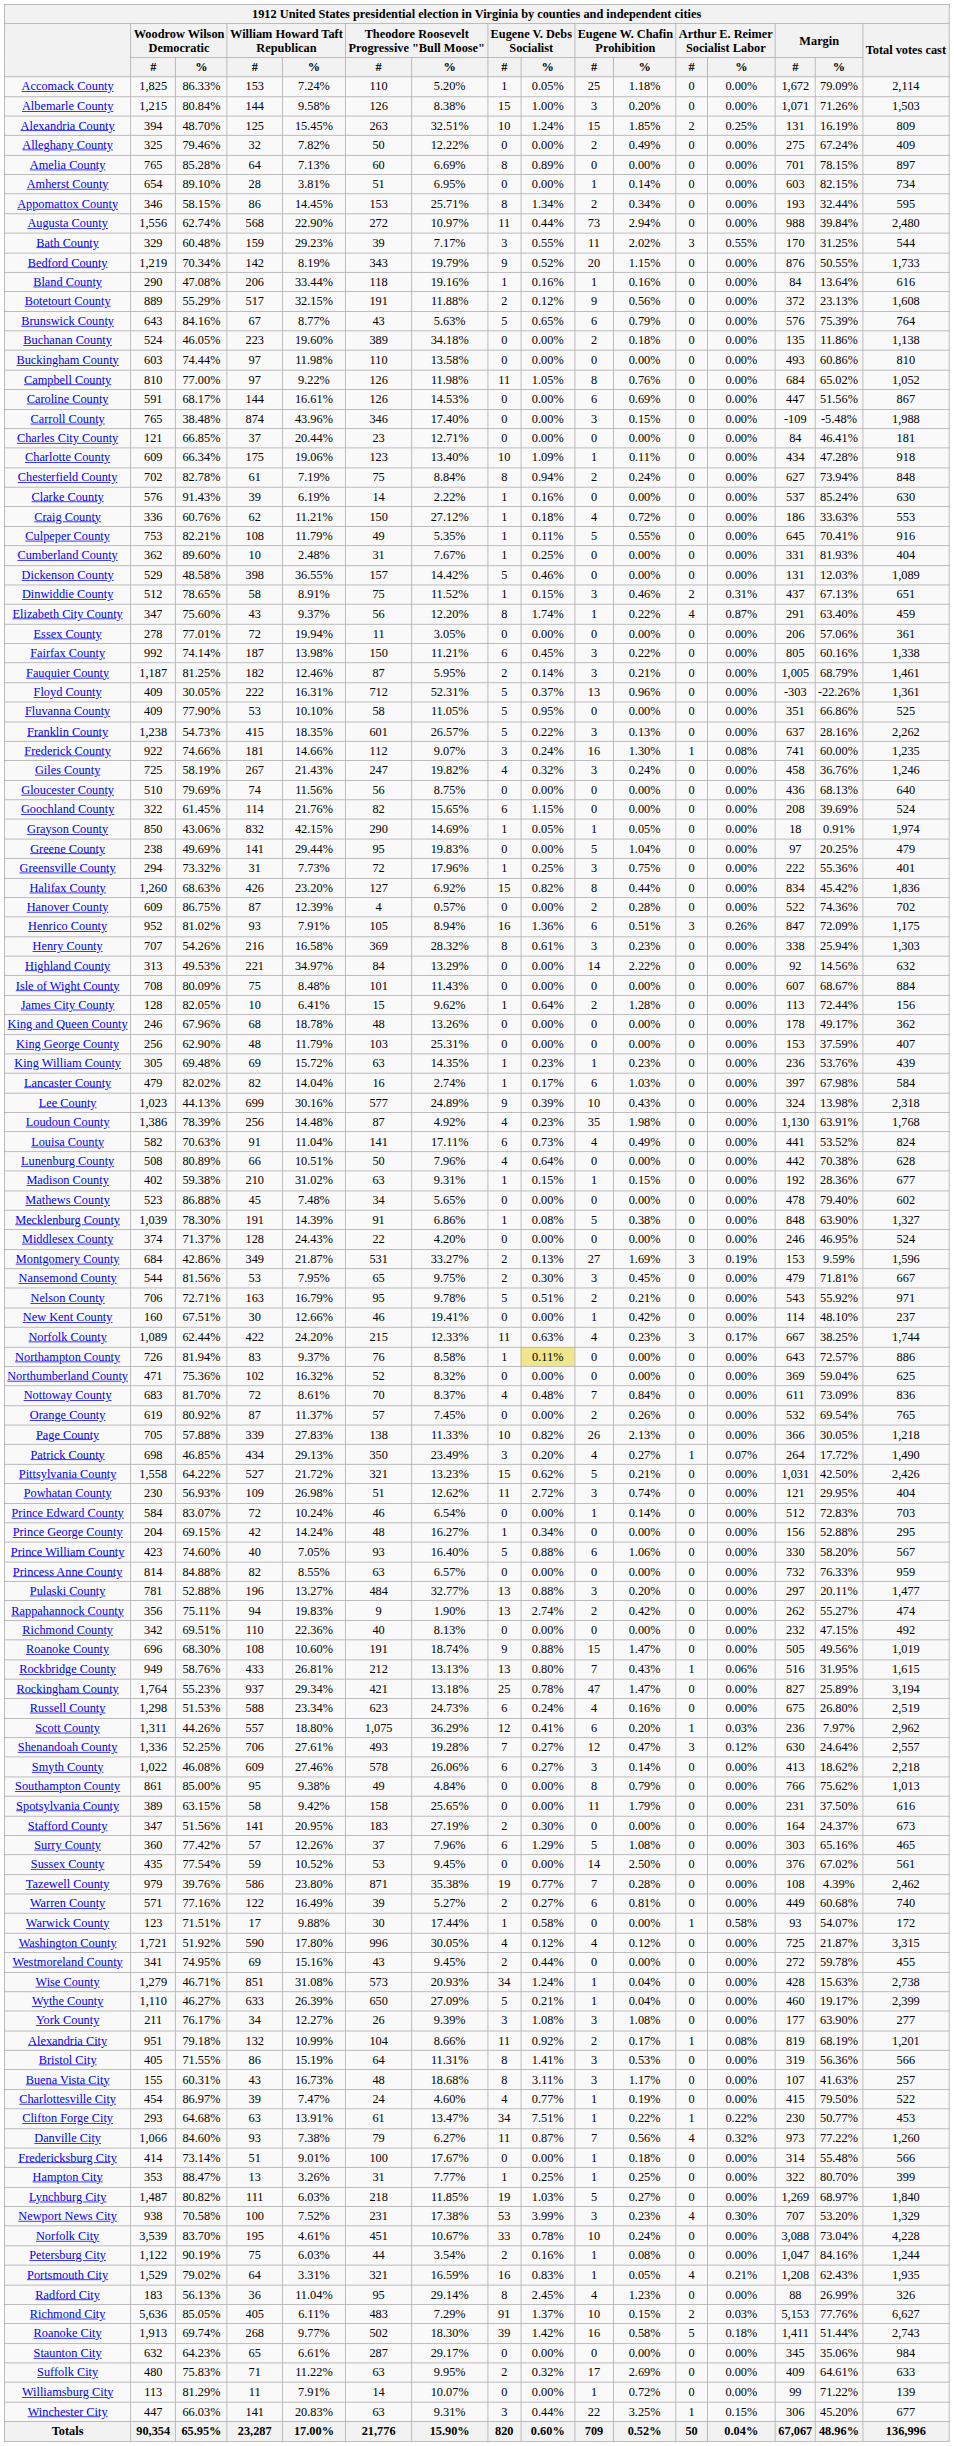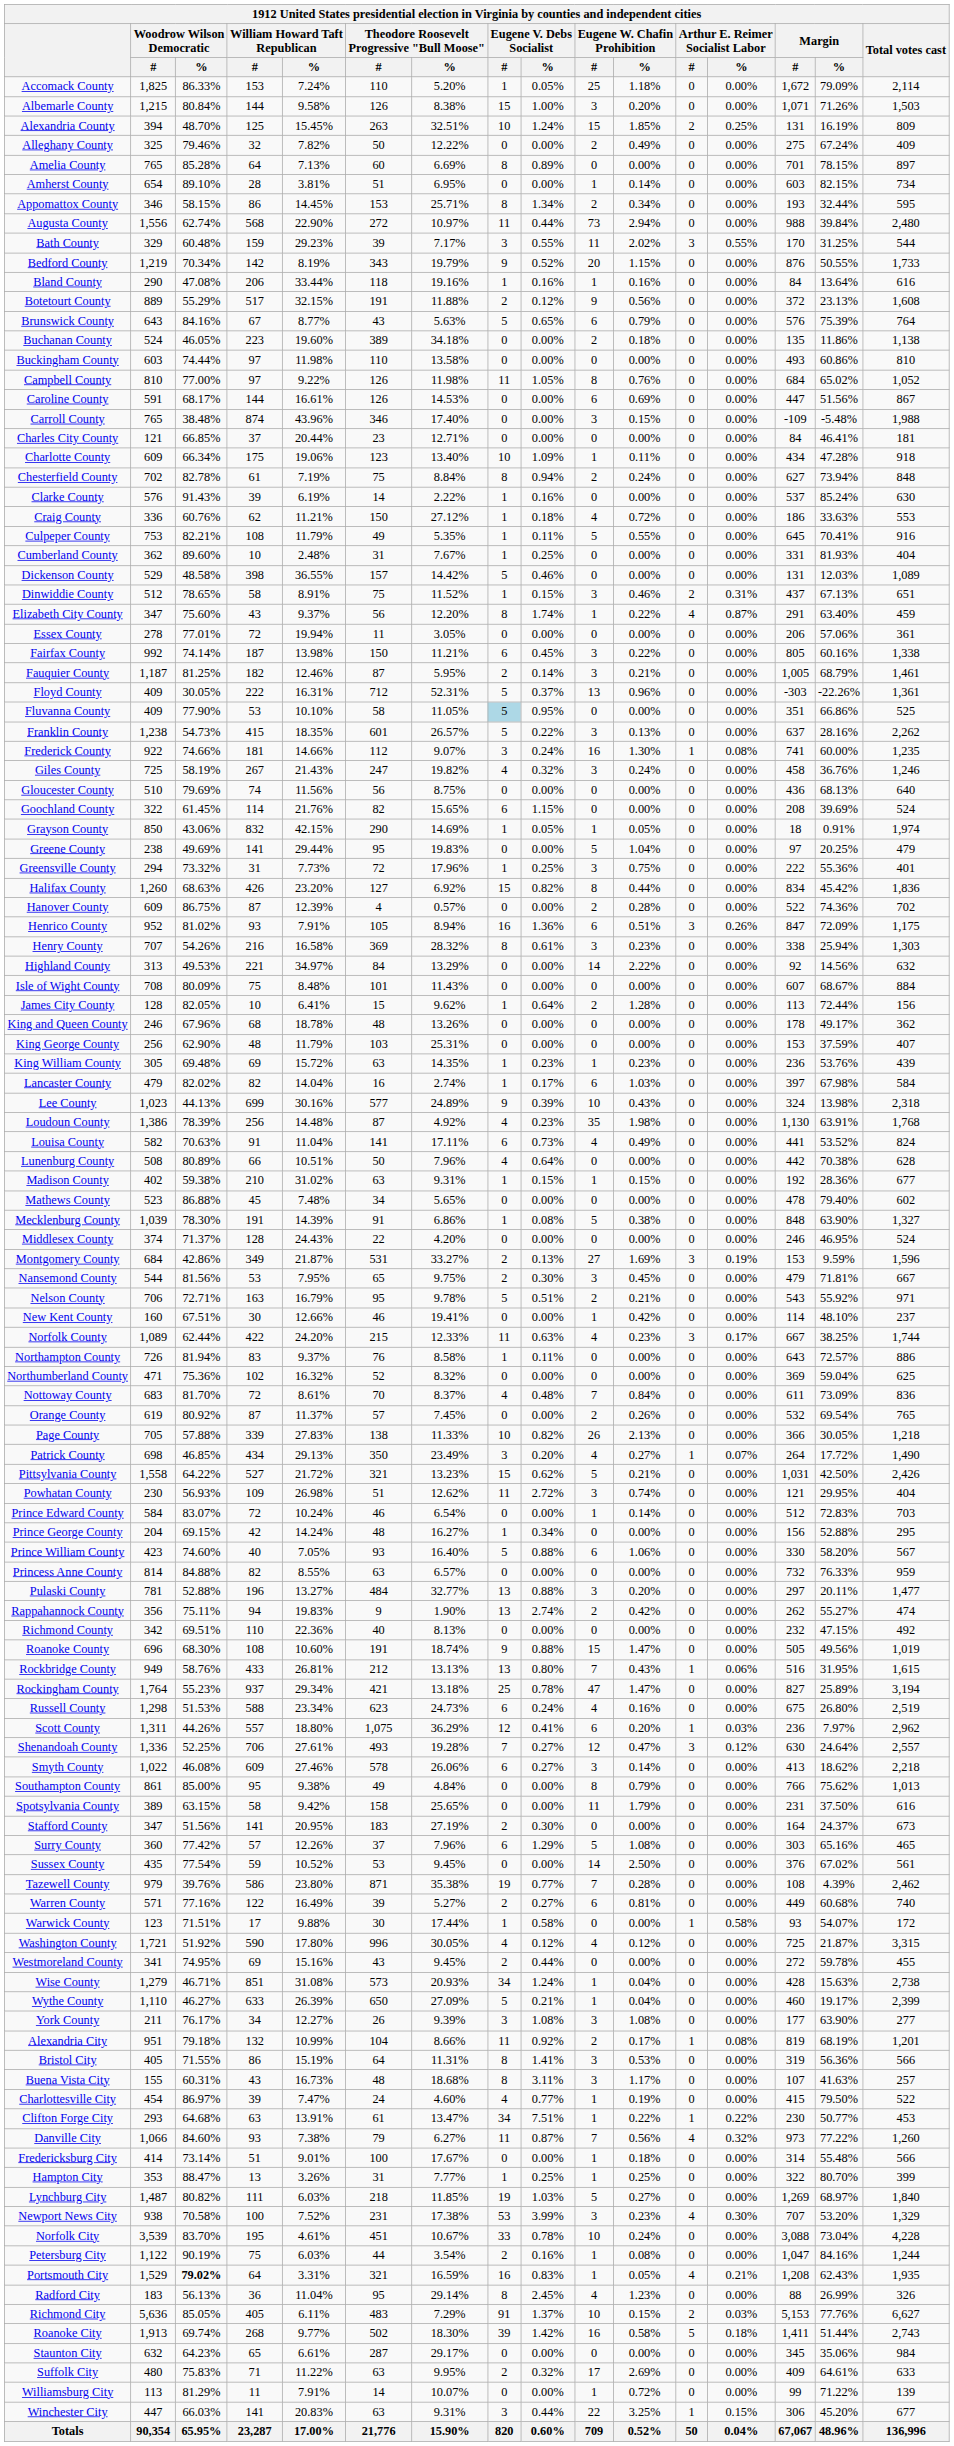(504, 711) no background -> (504, 711) lightblue background
(548, 1356) khaki background -> (548, 1356) no background
(201, 2275) normal -> (201, 2275) bold
